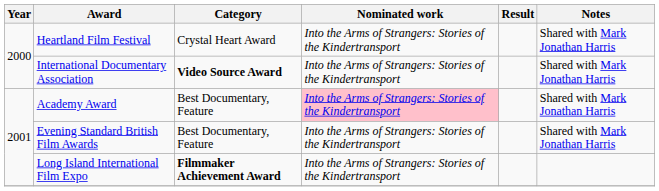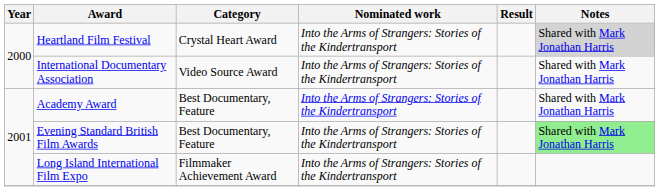(583, 39) no background -> (582, 39) lightgrey background
(230, 72) bold -> (228, 72) normal
(394, 104) pink background -> (391, 104) no background
(583, 137) no background -> (582, 137) lightgreen background
(229, 169) bold -> (228, 169) normal
